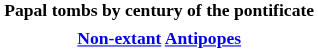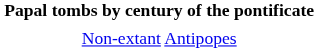(159, 38) bold -> (159, 38) normal
